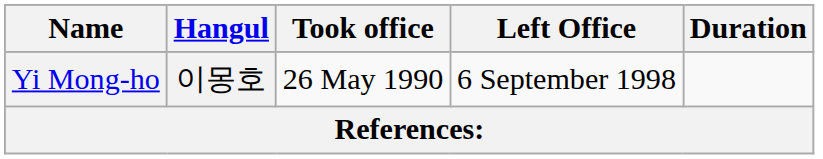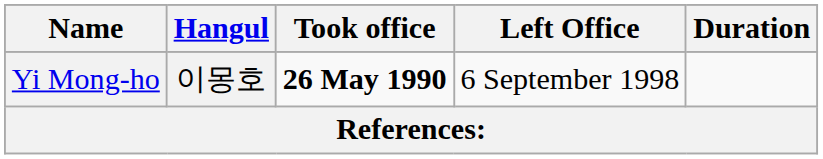(363, 78) normal -> (365, 78) bold
